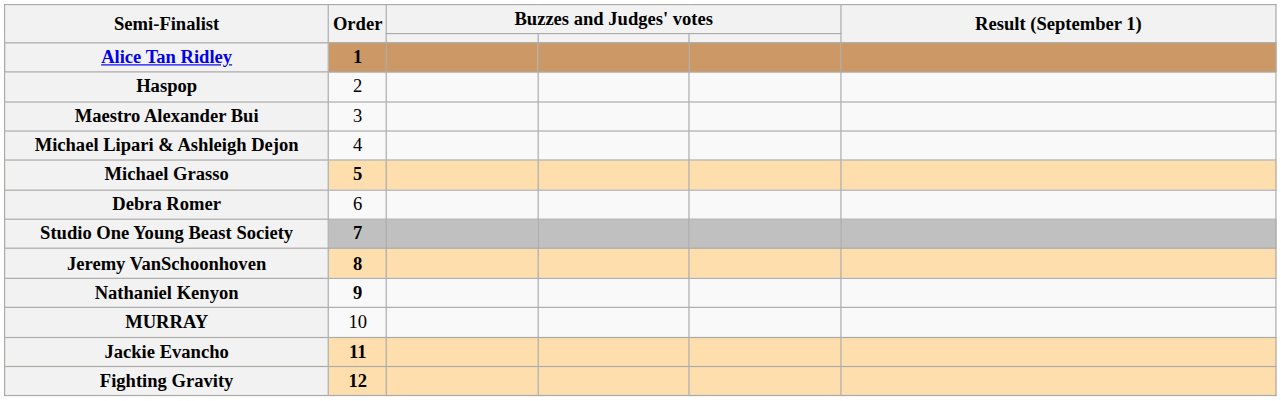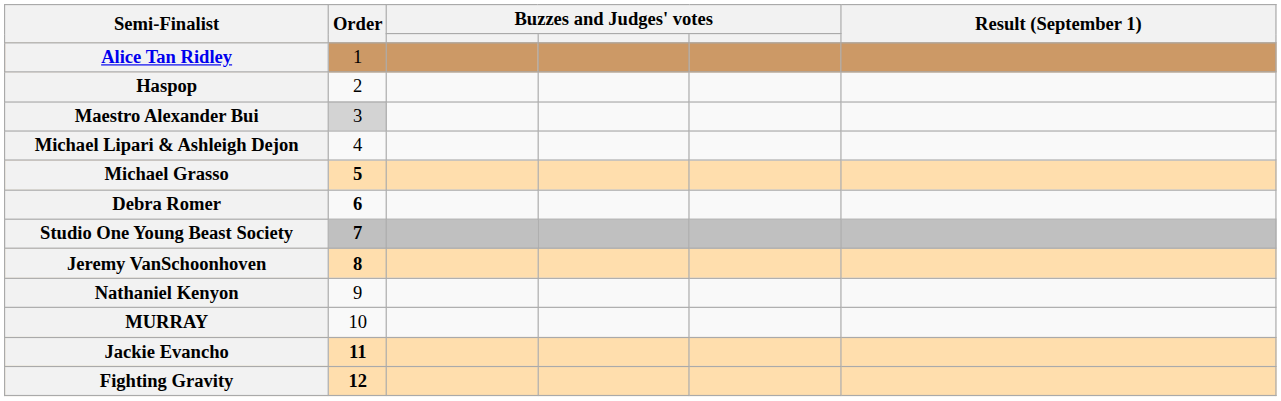(358, 57) bold -> (358, 57) normal
(358, 116) no background -> (358, 116) lightgrey background
(358, 204) normal -> (358, 204) bold
(358, 292) bold -> (358, 292) normal
